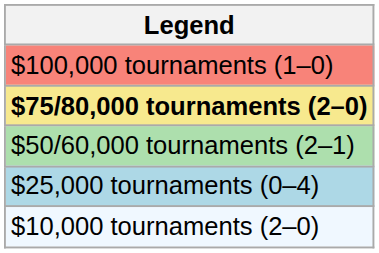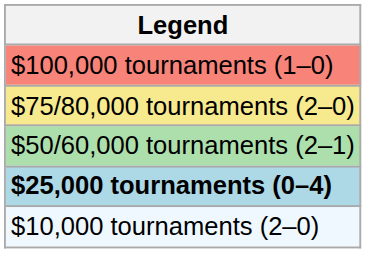(189, 105) bold -> (183, 105) normal
(165, 186) normal -> (172, 186) bold
